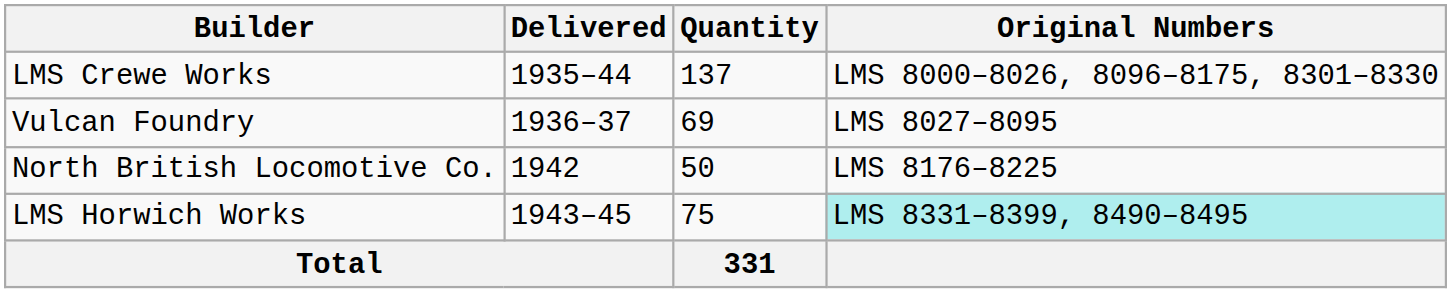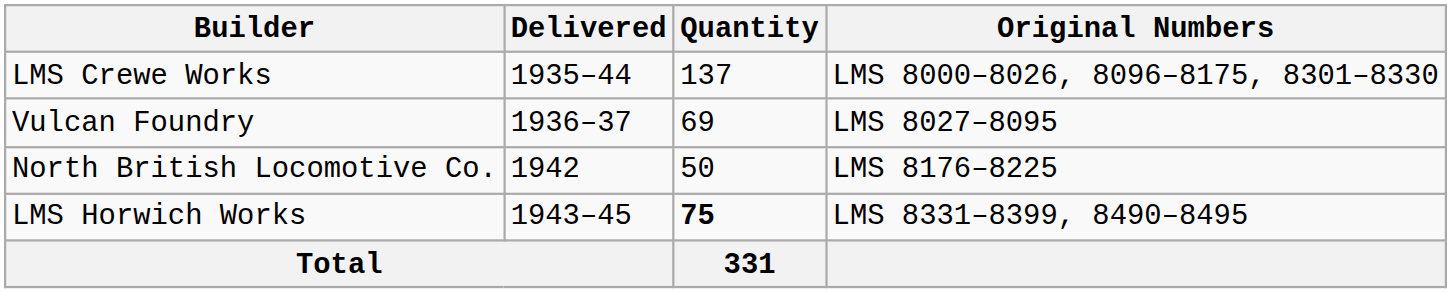(698, 217) normal -> (698, 217) bold
(1040, 217) paleturquoise background -> (1040, 217) no background
